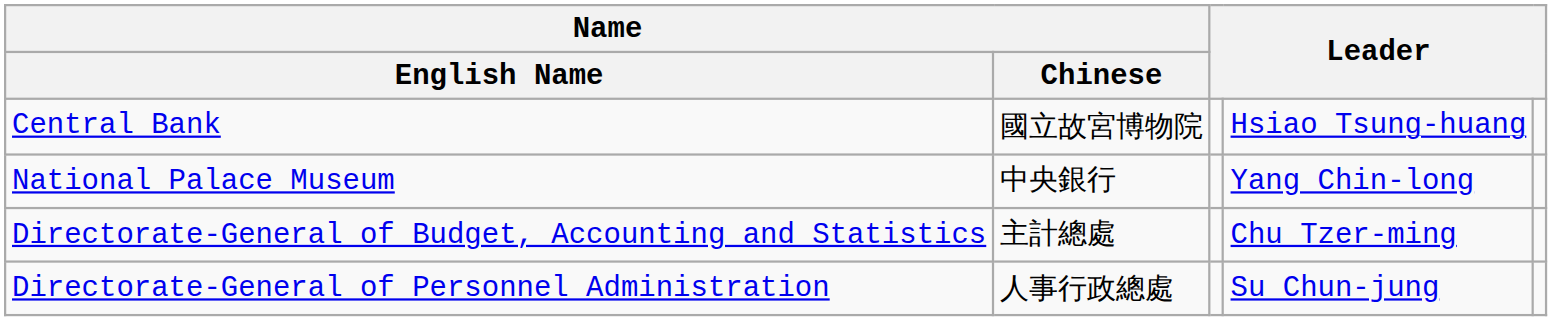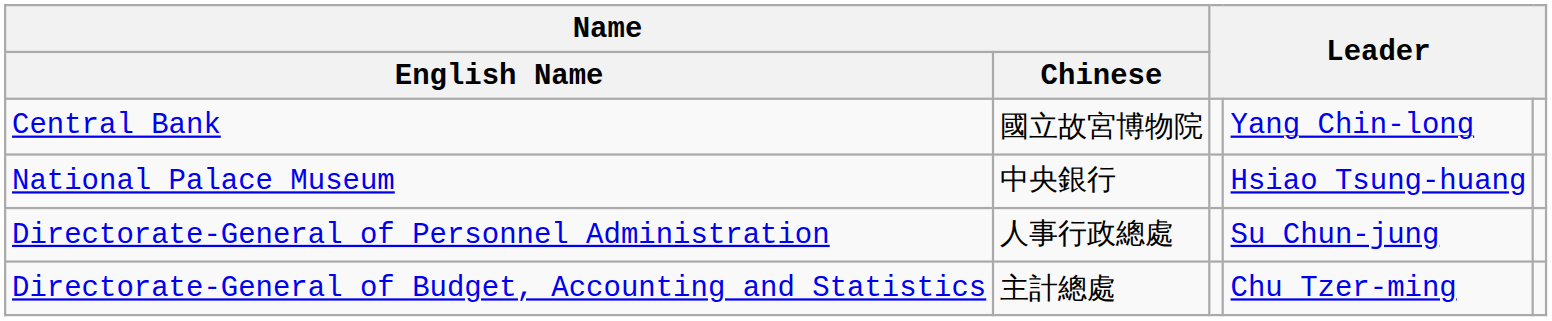(1378, 127) Hsiao Tsung-huang -> (1352, 127) Yang Chin-long
(1352, 181) Yang Chin-long -> (1378, 181) Hsiao Tsung-huang
rows swapped: (499, 234) <-> (421, 288)
